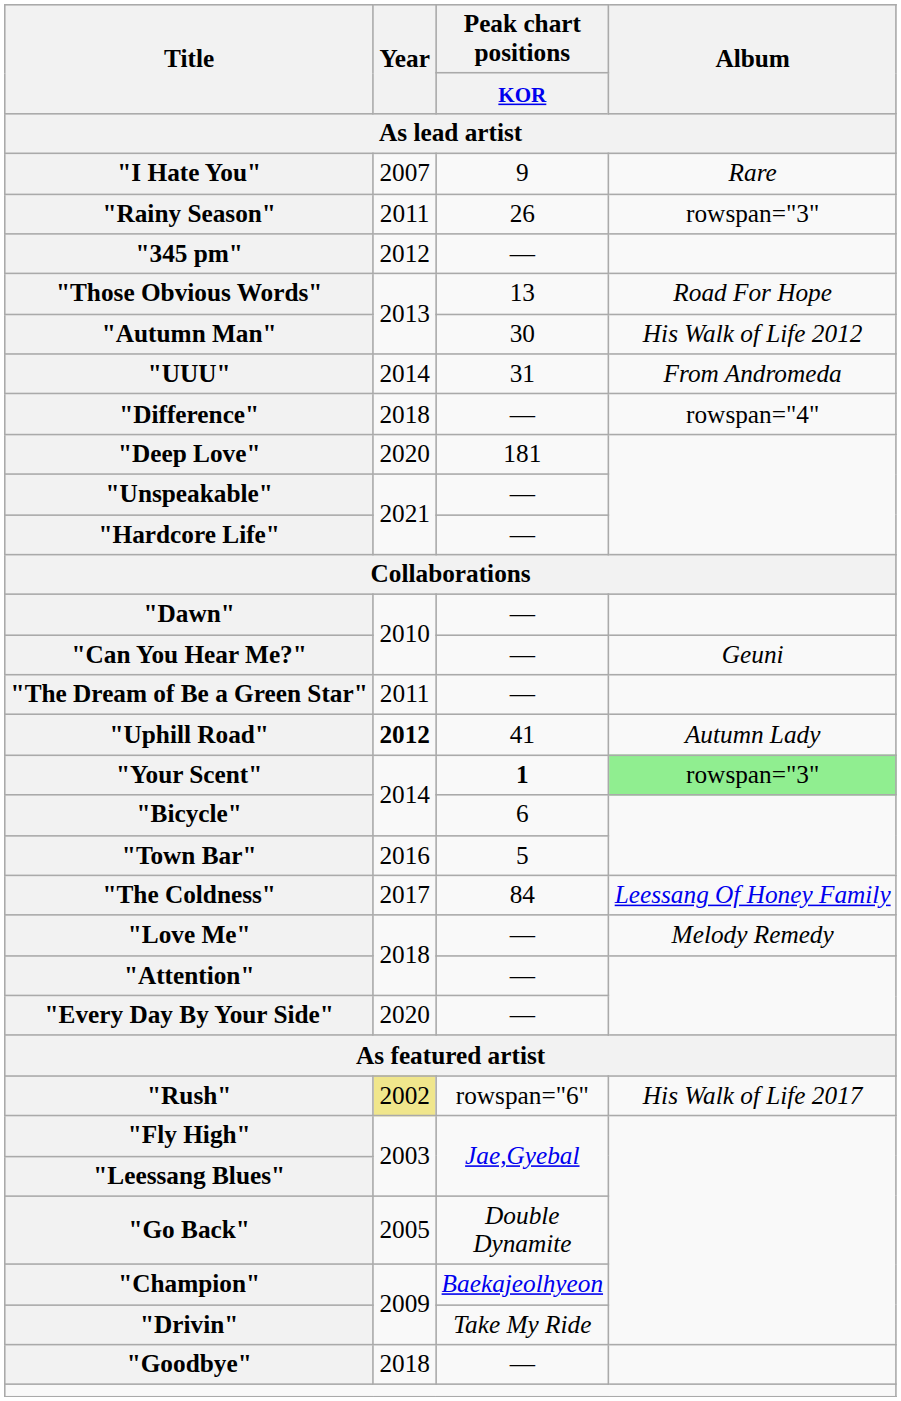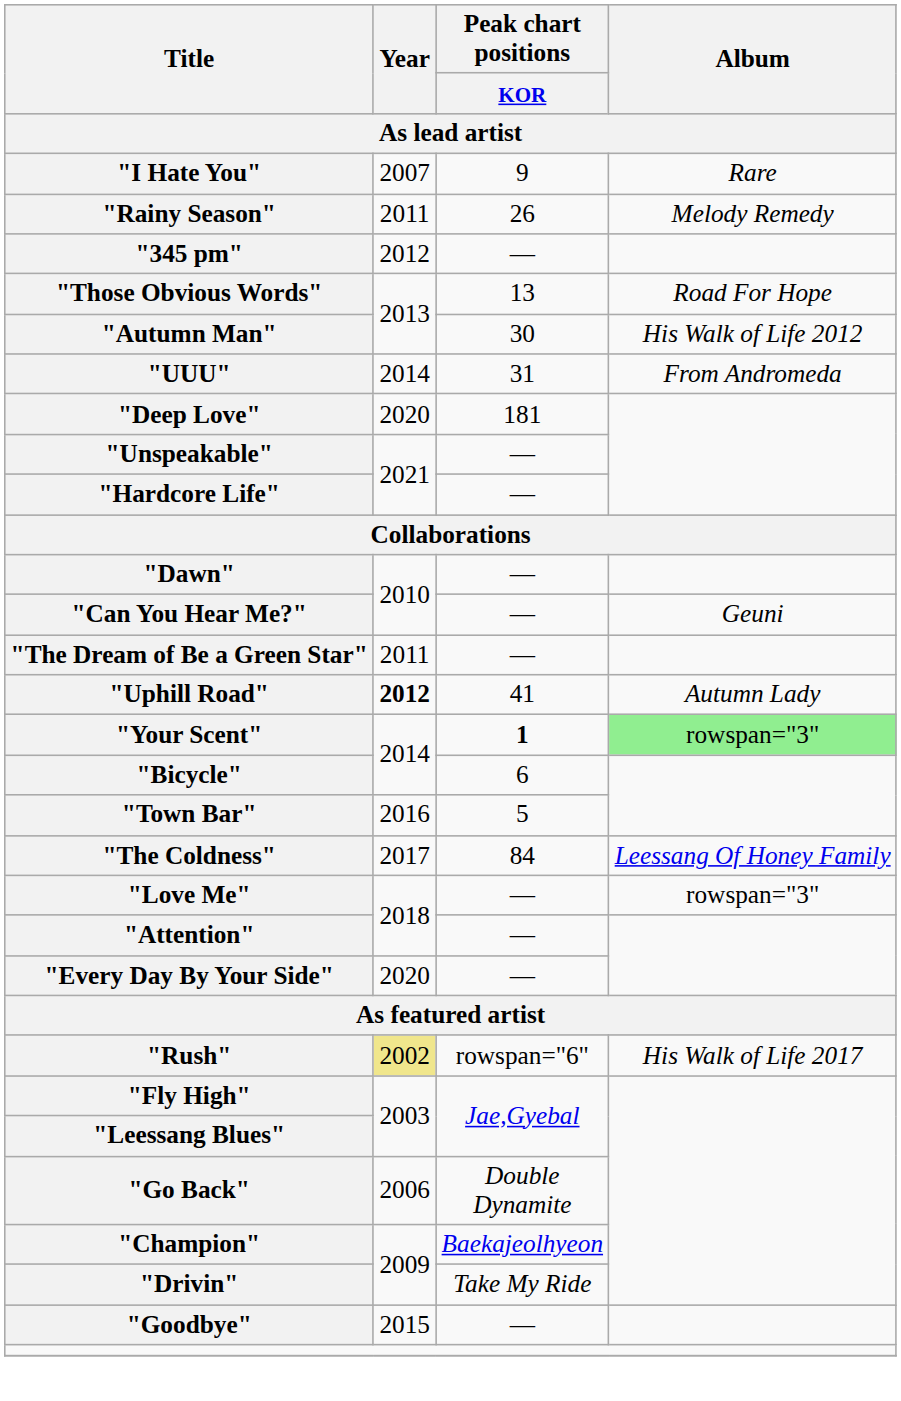(753, 213) rowspan="3" -> (753, 213) Melody Remedy
- row: (189, 413)
(753, 935) Melody Remedy -> (753, 894) rowspan="3"
(405, 1229) 2005 -> (405, 1189) 2006
(405, 1364) 2018 -> (405, 1324) 2015
